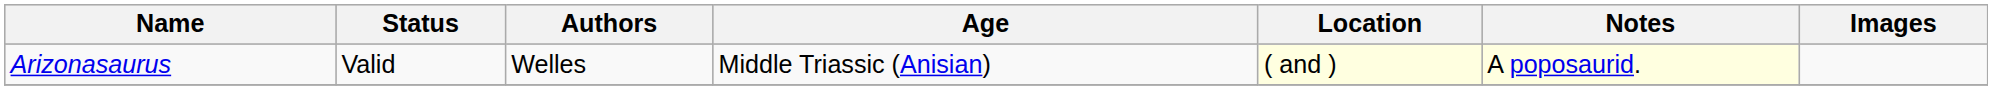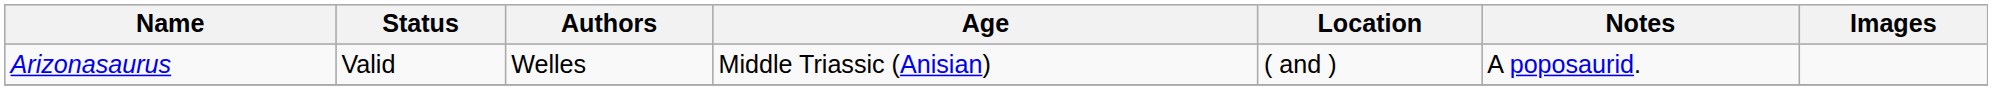(1300, 64) lightyellow background -> (1300, 64) no background
(1564, 64) lightyellow background -> (1564, 64) no background
